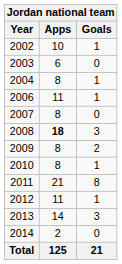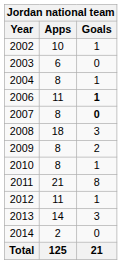(97, 98) normal -> (97, 98) bold
(97, 115) normal -> (97, 115) bold
(58, 132) bold -> (58, 132) normal
